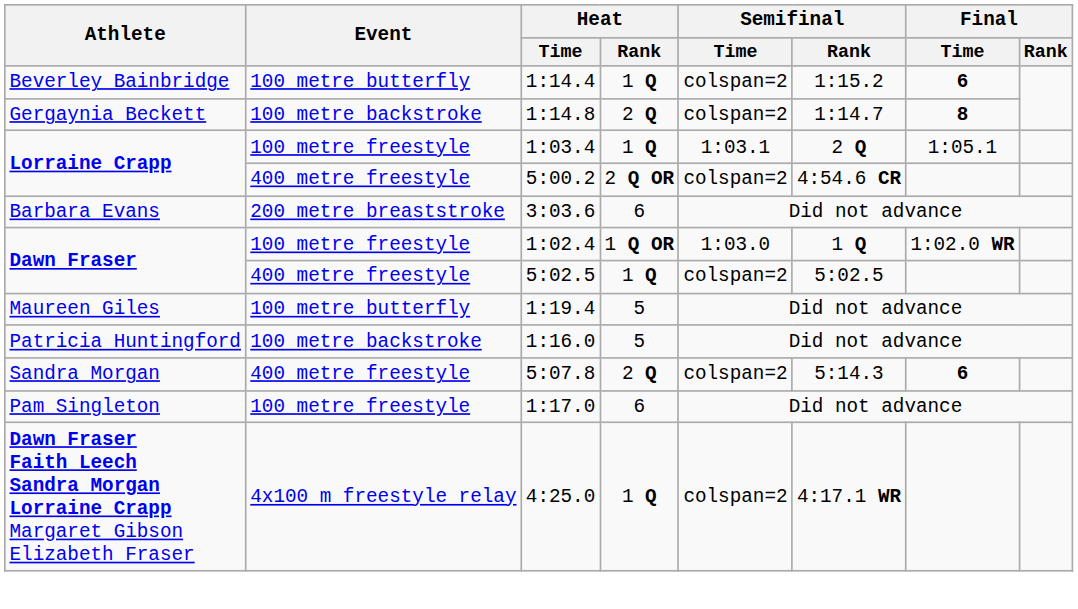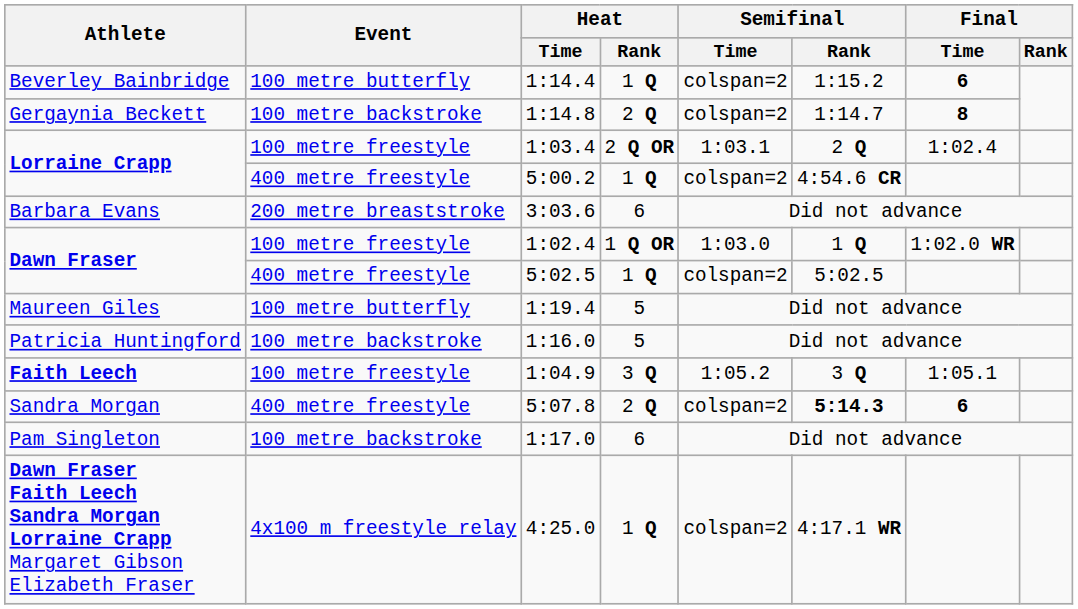(639, 147) 1 Q -> (639, 147) 2 Q OR
(962, 147) 1:05.1 -> (962, 147) 1:02.4
(639, 179) 2 Q OR -> (639, 179) 1 Q
+ row: (561, 374)
(849, 374) normal -> (849, 406) bold
(360, 406) 100 metre freestyle -> (366, 439) 100 metre backstroke
